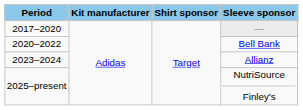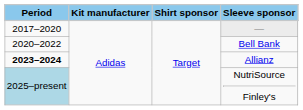(37, 59) normal -> (37, 59) bold
(37, 86) no background -> (37, 86) lightblue background
